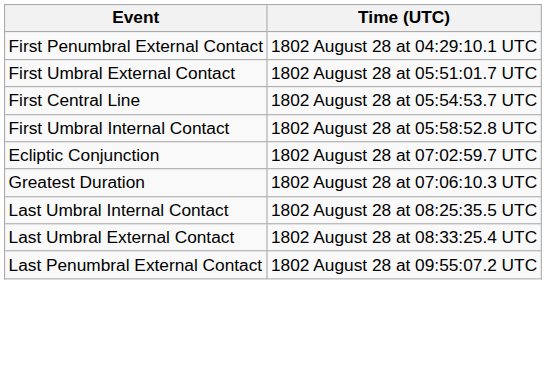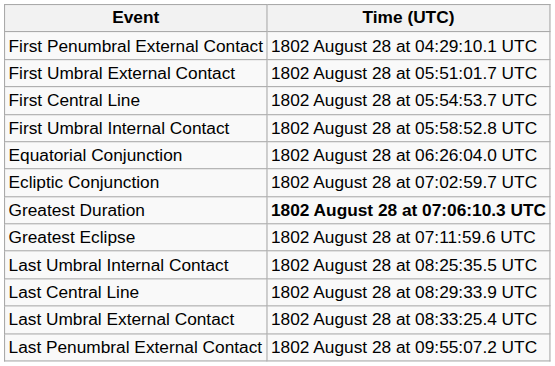+ row: (95, 155)
(404, 182) normal -> (408, 210) bold
+ row: (72, 237)
+ row: (74, 292)
